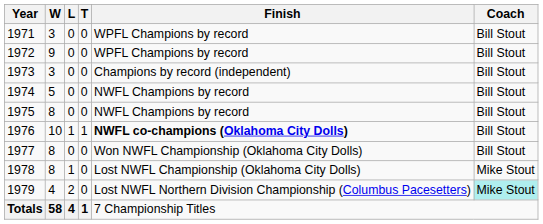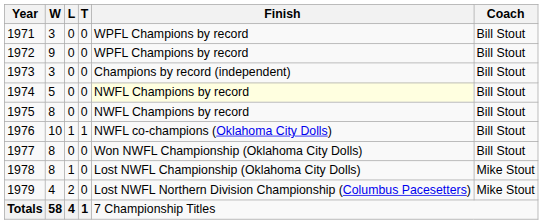(172, 92) no background -> (172, 92) lightyellow background
(221, 131) bold -> (213, 131) normal
(506, 190) paleturquoise background -> (506, 190) no background
